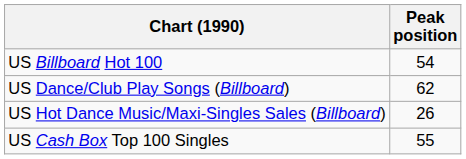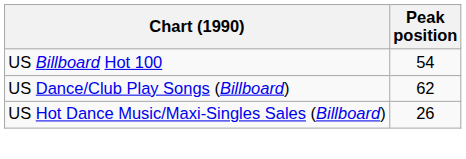- row: (119, 140)
